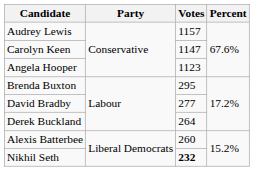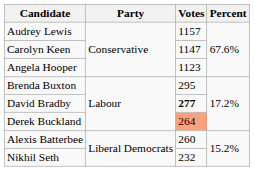(187, 103) normal -> (187, 103) bold
(187, 121) no background -> (187, 121) lightsalmon background
(187, 157) bold -> (187, 157) normal
